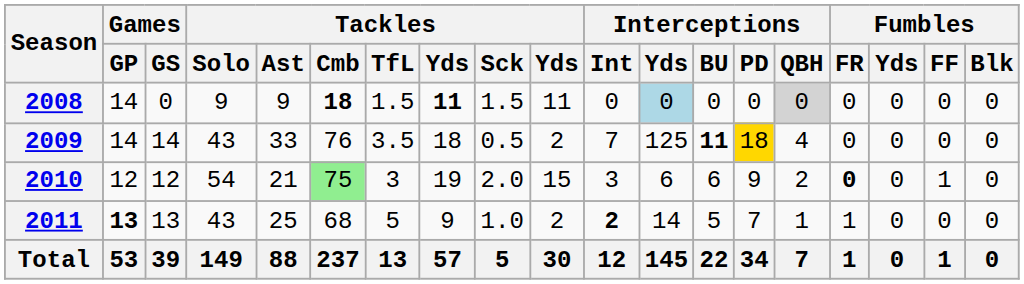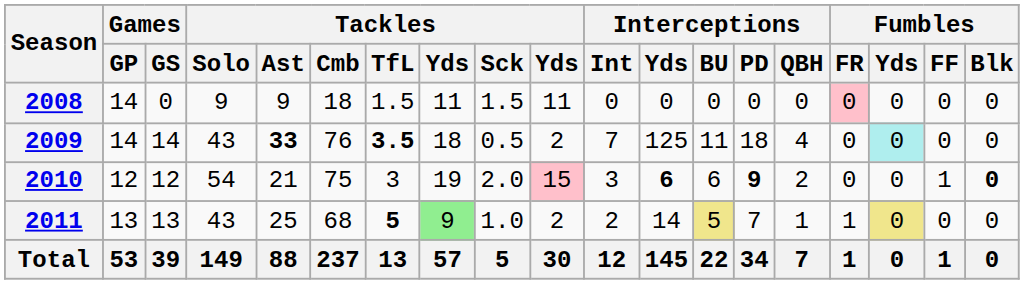(338, 103) bold -> (338, 103) normal
(447, 103) bold -> (447, 103) normal
(666, 103) lightblue background -> (666, 103) no background
(802, 103) lightgrey background -> (802, 103) no background
(849, 103) no background -> (849, 103) pink background
(283, 142) normal -> (283, 142) bold
(393, 142) normal -> (393, 142) bold
(714, 142) bold -> (714, 142) normal
(754, 142) gold background -> (754, 142) no background
(897, 142) no background -> (897, 142) paleturquoise background
(338, 181) lightgreen background -> (338, 181) no background
(557, 181) no background -> (557, 181) pink background
(666, 181) normal -> (666, 181) bold
(754, 181) normal -> (754, 181) bold
(849, 181) bold -> (849, 181) normal
(992, 181) normal -> (992, 181) bold
(124, 221) bold -> (124, 221) normal
(393, 221) normal -> (393, 221) bold
(447, 221) no background -> (447, 221) lightgreen background
(612, 221) bold -> (612, 221) normal
(714, 221) no background -> (714, 221) khaki background
(897, 221) no background -> (897, 221) khaki background
